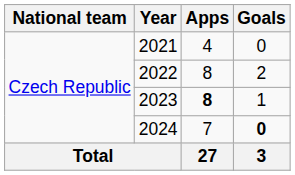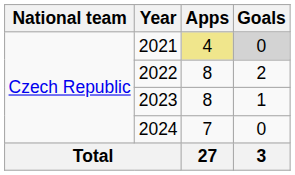(207, 45) no background -> (207, 45) khaki background
(261, 45) no background -> (261, 45) lightgrey background
(207, 101) bold -> (207, 101) normal
(261, 128) bold -> (261, 128) normal
